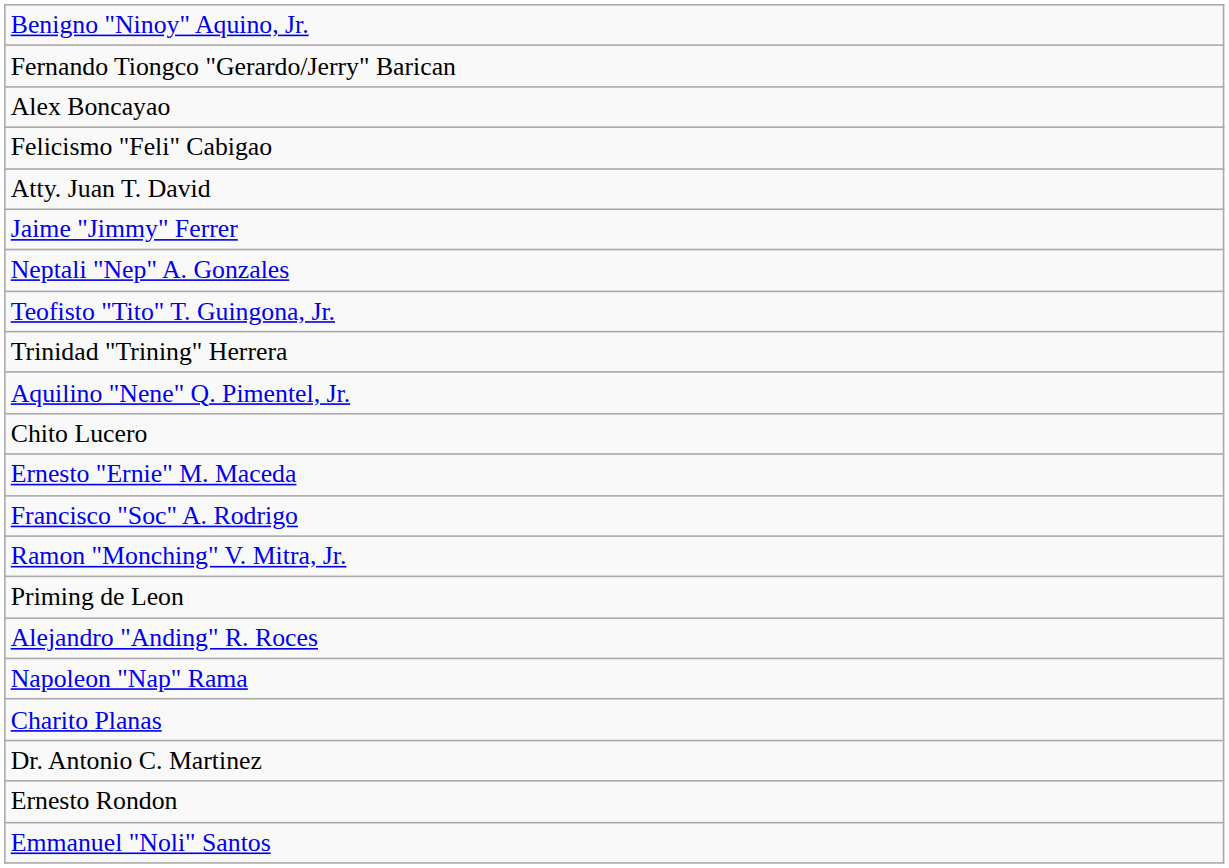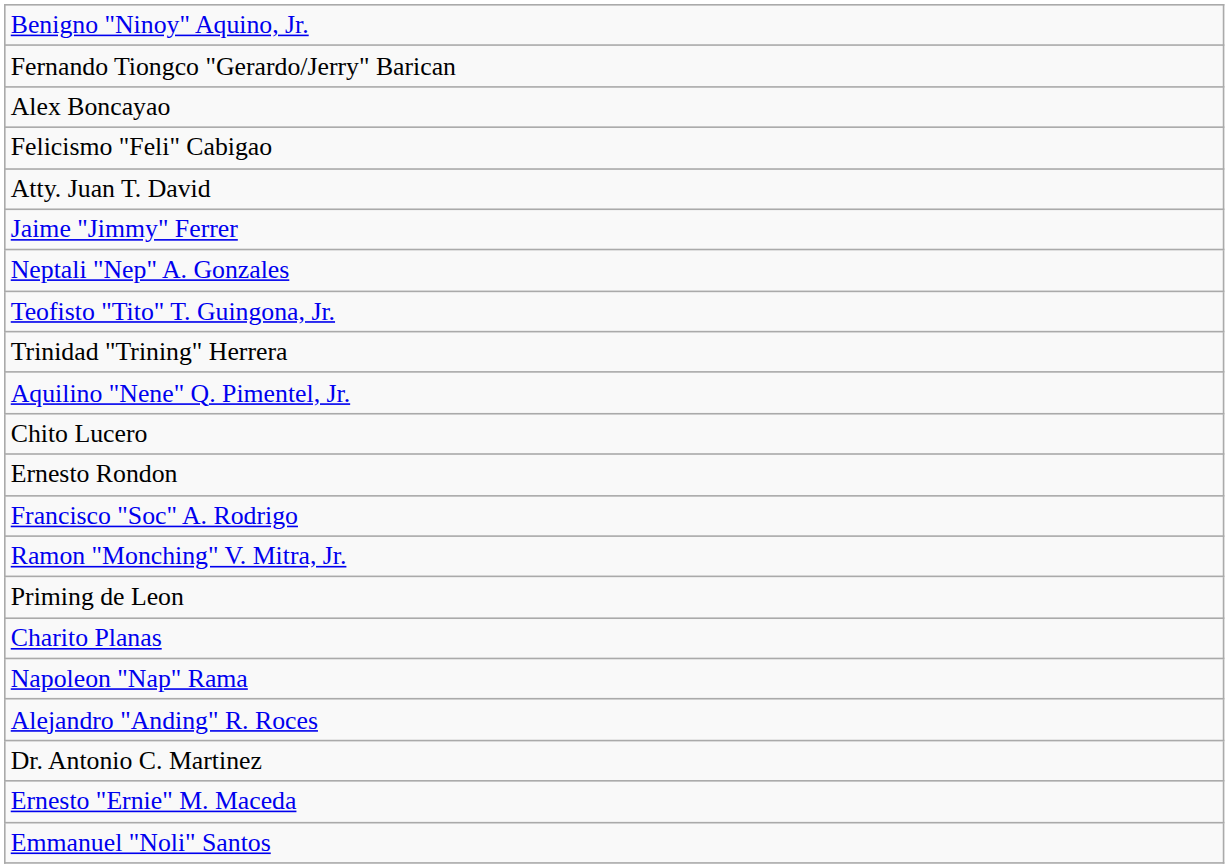(154, 474) Ernesto "Ernie" M. Maceda -> (94, 474) Ernesto Rondon
(164, 637) Alejandro "Anding" R. Roces -> (86, 637) Charito Planas
(86, 719) Charito Planas -> (164, 719) Alejandro "Anding" R. Roces
(94, 801) Ernesto Rondon -> (154, 801) Ernesto "Ernie" M. Maceda
